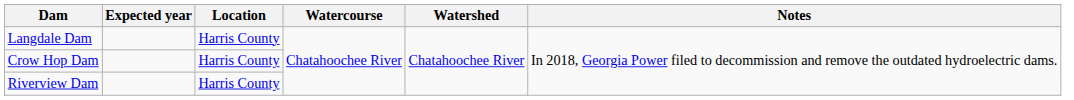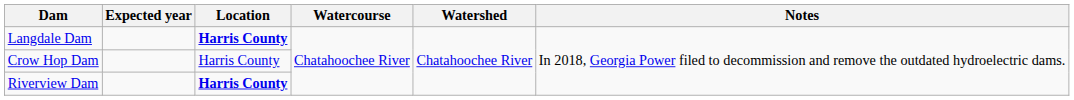(239, 38) normal -> (243, 38) bold
(239, 83) normal -> (243, 83) bold
